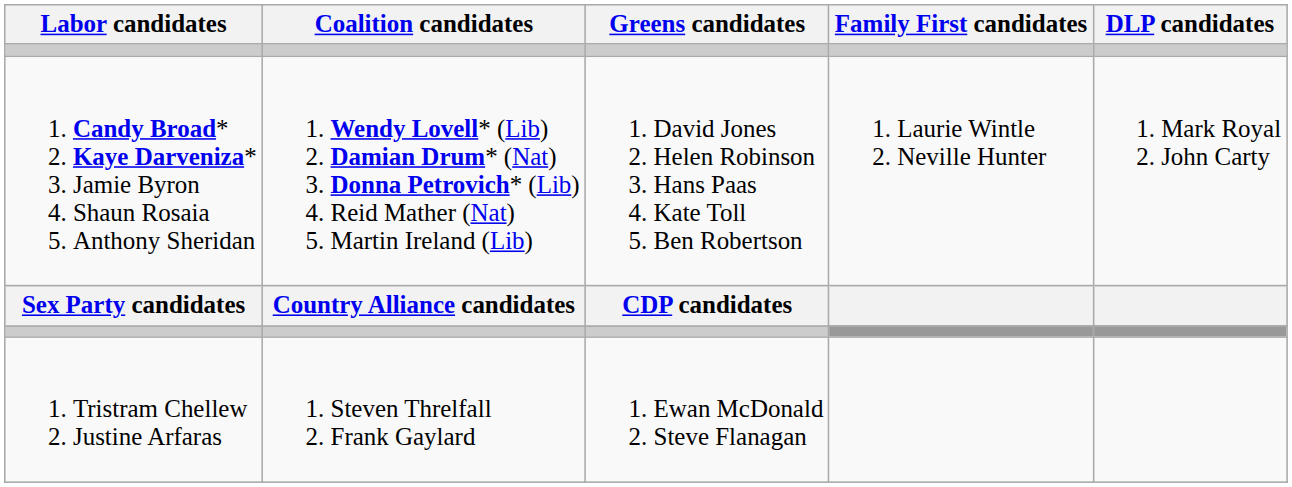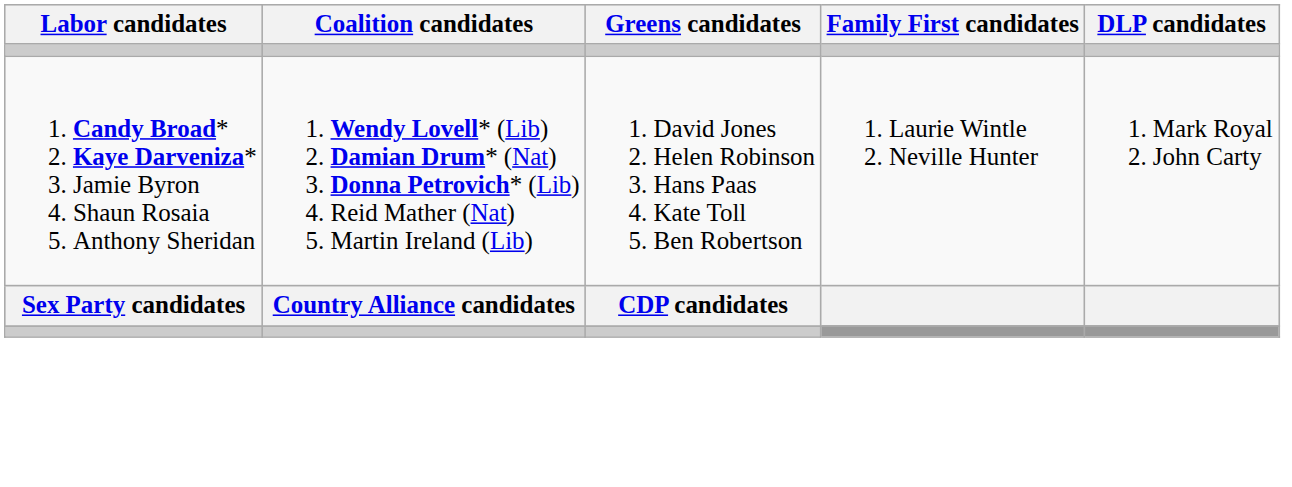- row: (134, 424)
